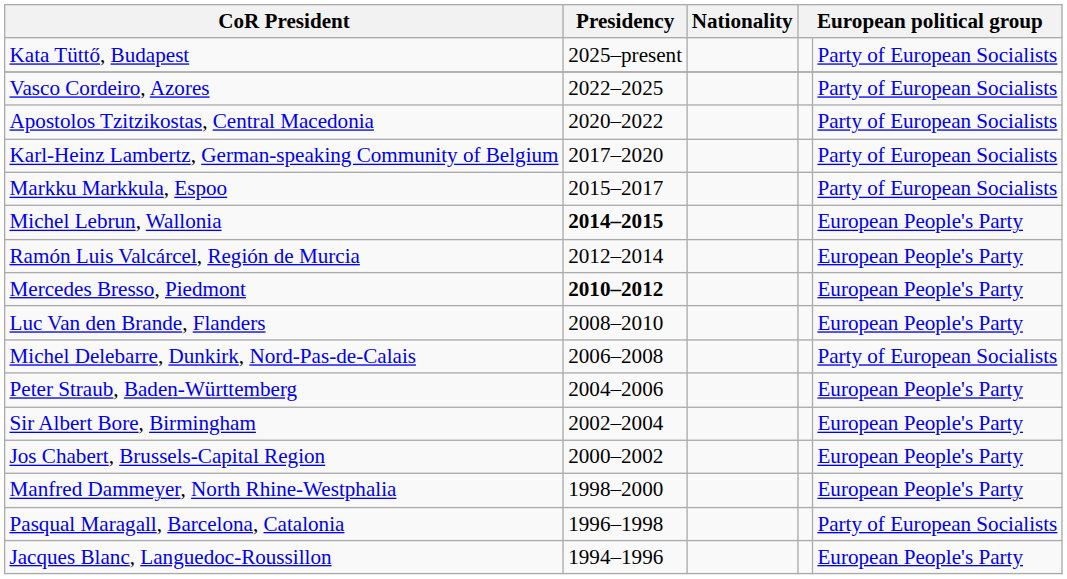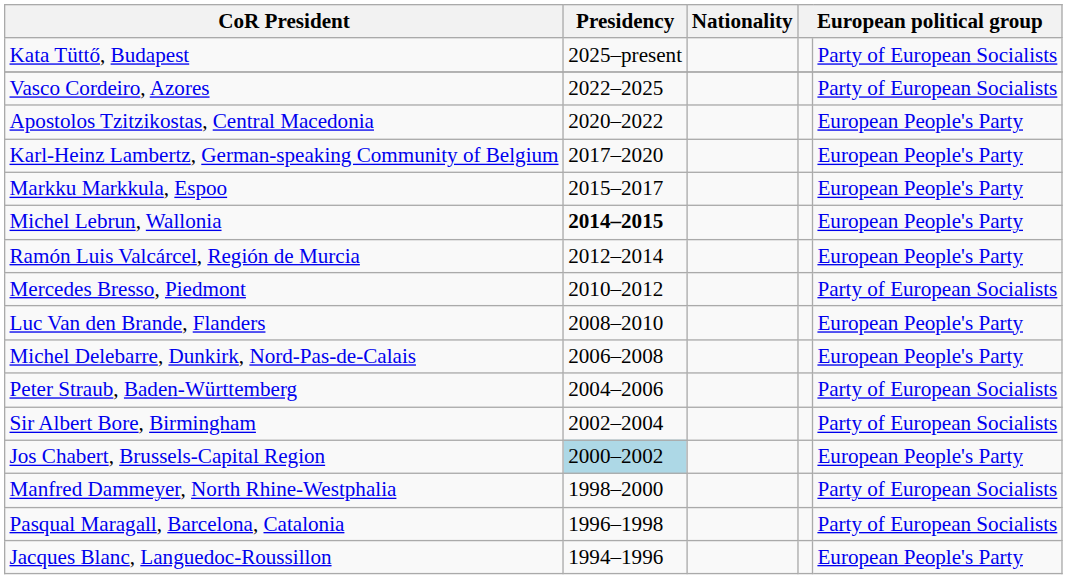(937, 121) Party of European Socialists -> (920, 121) European People's Party
(937, 155) Party of European Socialists -> (920, 155) European People's Party
(937, 188) Party of European Socialists -> (920, 188) European People's Party
(616, 289) bold -> (616, 289) normal
(920, 289) European People's Party -> (937, 289) Party of European Socialists
(937, 356) Party of European Socialists -> (920, 356) European People's Party
(920, 389) European People's Party -> (937, 389) Party of European Socialists
(920, 423) European People's Party -> (937, 423) Party of European Socialists
(616, 456) no background -> (616, 456) lightblue background
(920, 490) European People's Party -> (937, 490) Party of European Socialists
